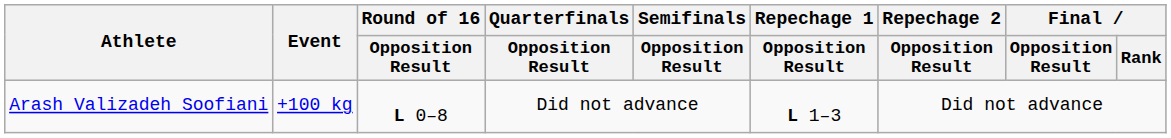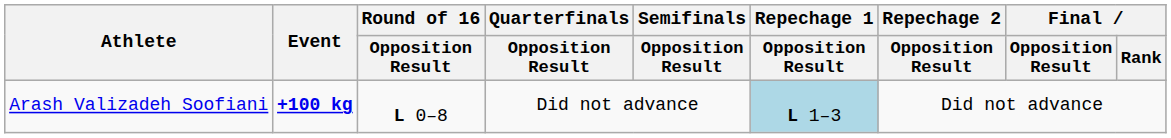(315, 106) normal -> (315, 106) bold
(814, 117) no background -> (814, 117) lightblue background
